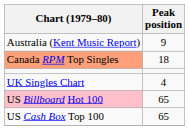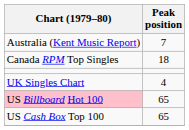(164, 42) 9 -> (164, 42) 7
(63, 59) lightsalmon background -> (63, 59) no background
